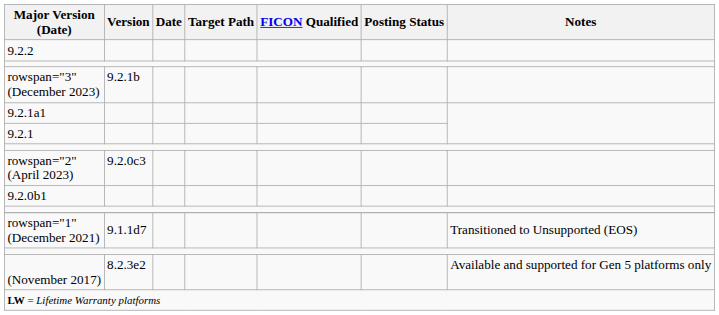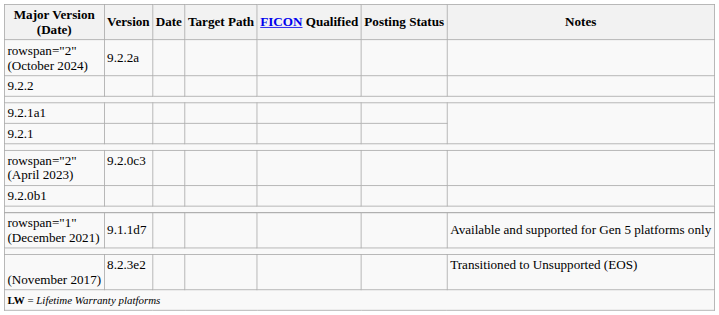+ row: (48, 57)
- row: (54, 84)
(544, 230) Transitioned to Unsupported (EOS) -> (581, 230) Available and supported for Gen 5 platforms only
(581, 264) Available and supported for Gen 5 platforms only -> (544, 264) Transitioned to Unsupported (EOS)
